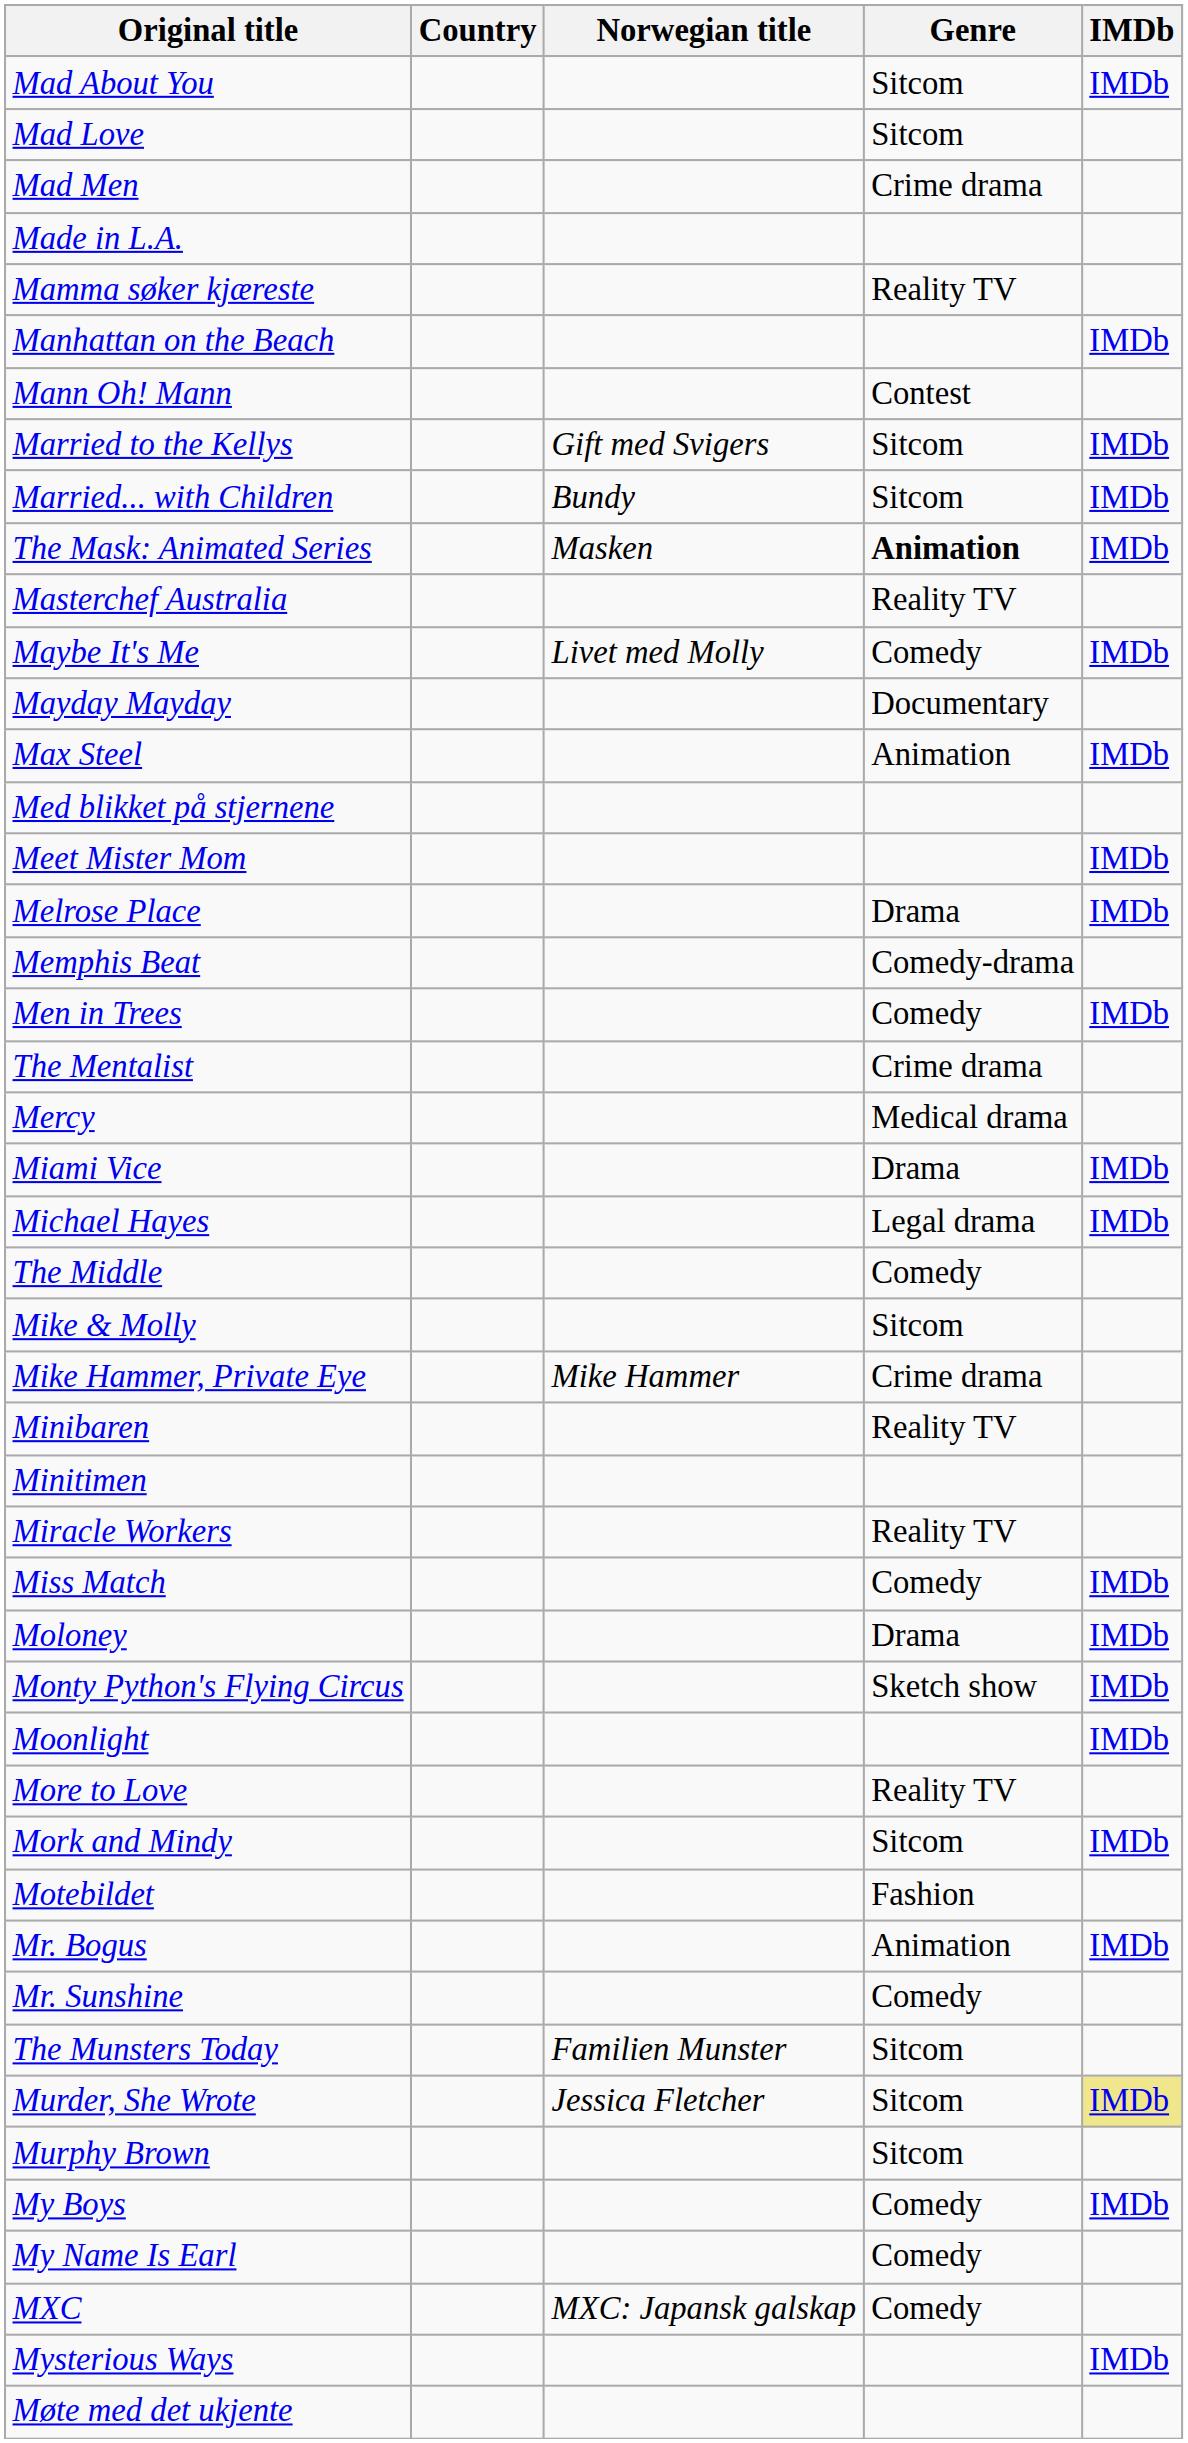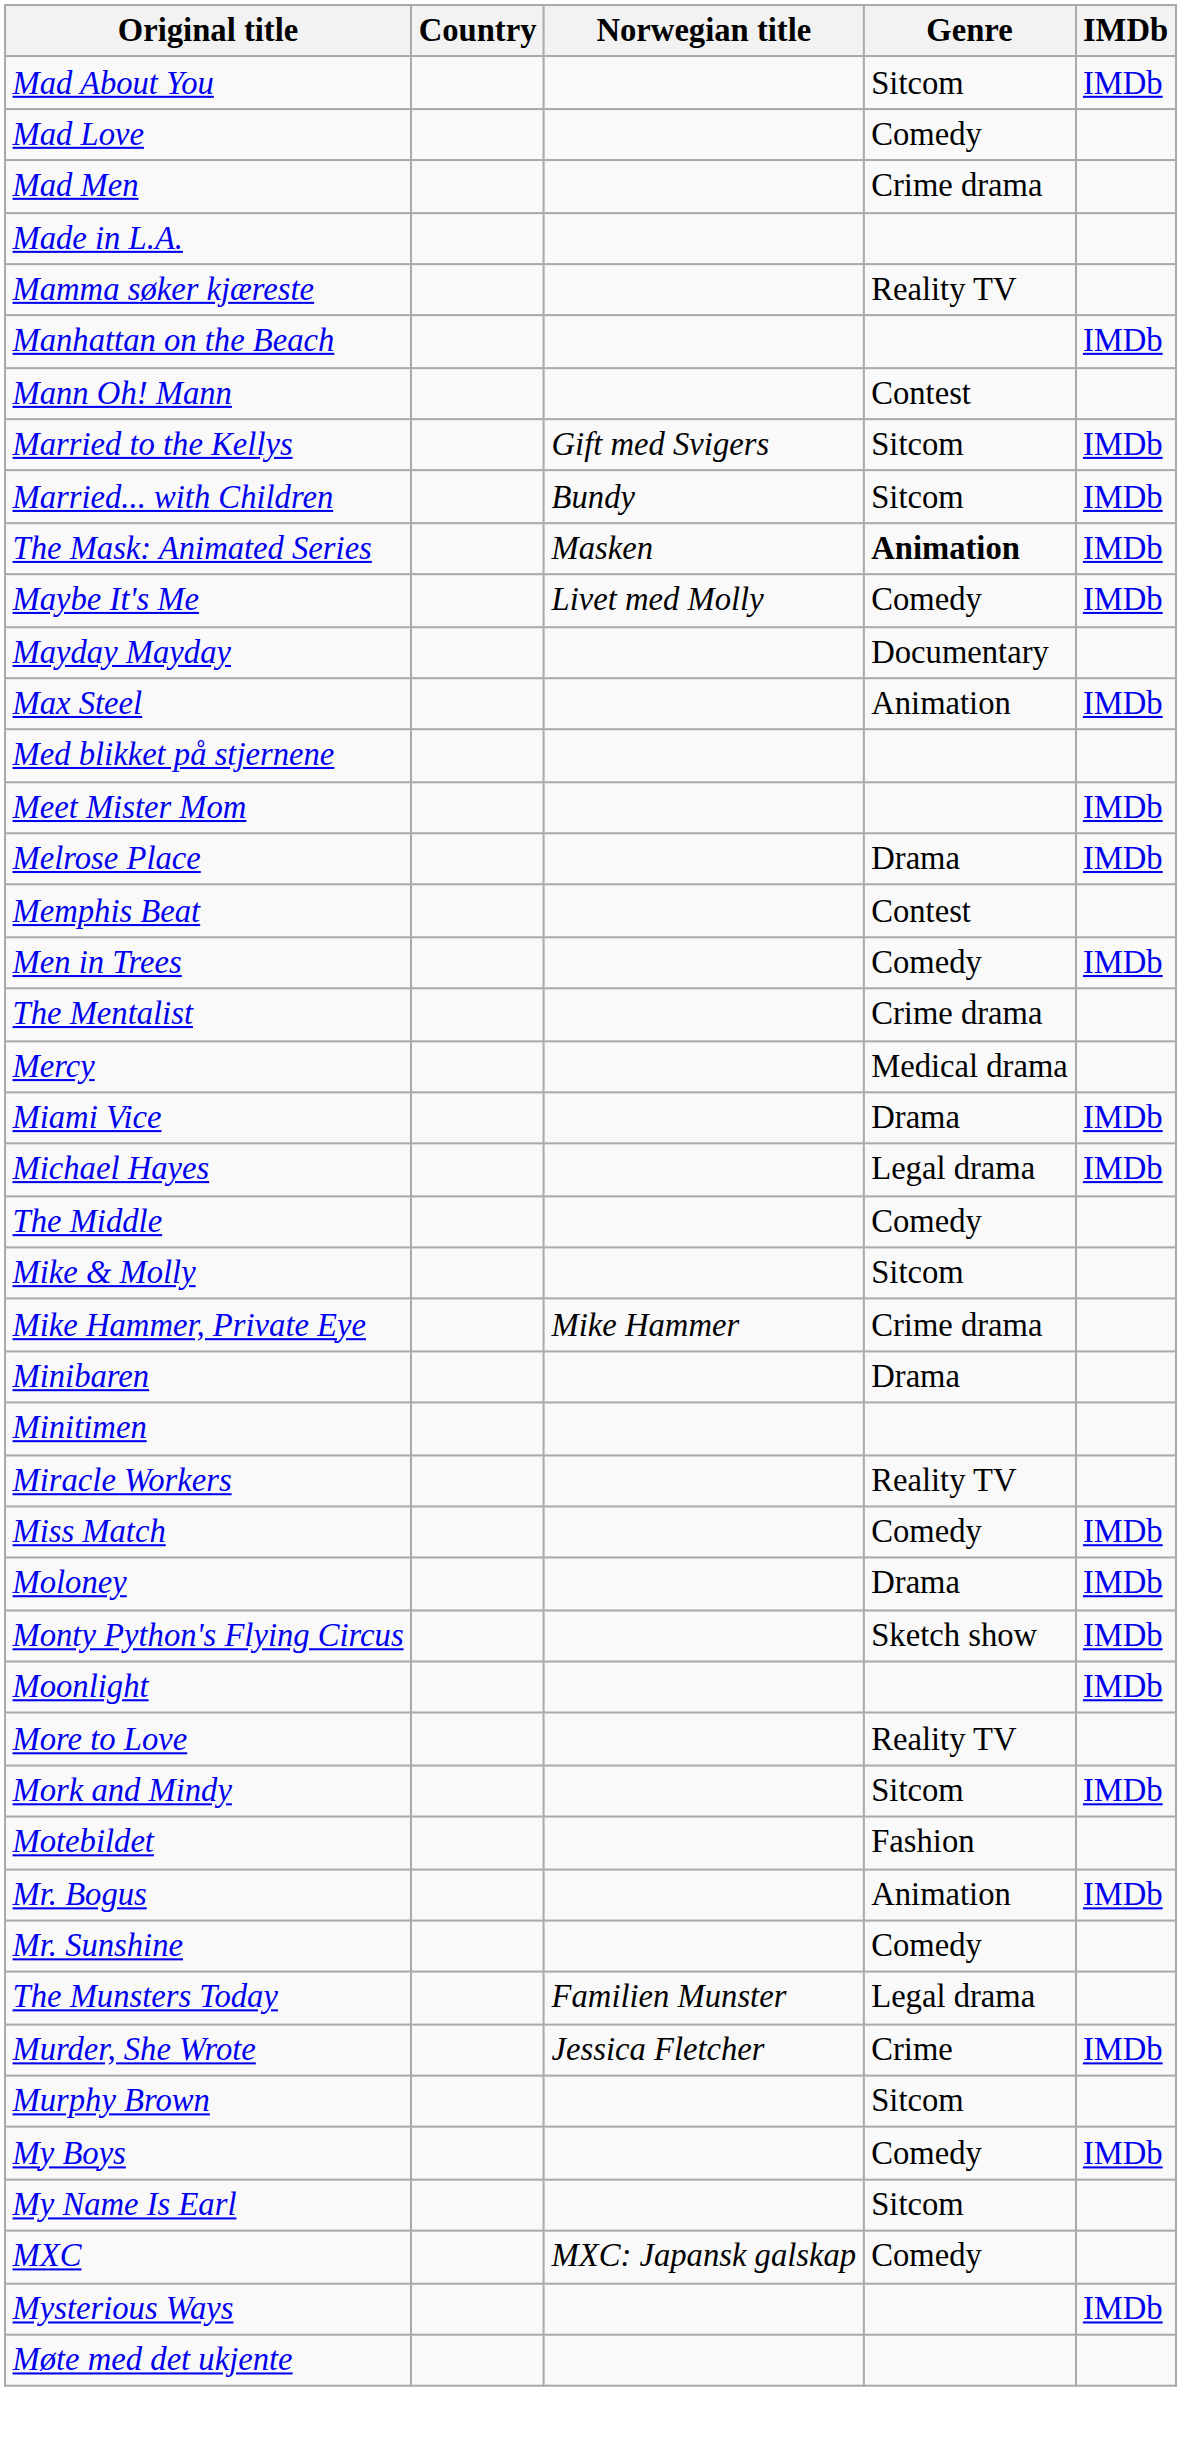(917, 133) Sitcom -> (926, 133) Comedy
- row: (150, 599)
(973, 962) Comedy-drama -> (921, 910) Contest
(944, 1428) Reality TV -> (916, 1376) Drama
(917, 2049) Sitcom -> (953, 1997) Legal drama
(917, 2100) Sitcom -> (912, 2049) Crime
(1129, 2100) khaki background -> (1123, 2049) no background
(926, 2256) Comedy -> (917, 2204) Sitcom
